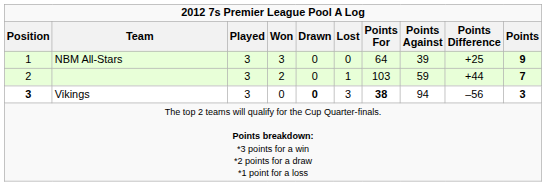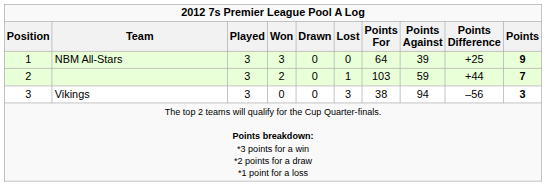(28, 94) bold -> (28, 94) normal
(315, 94) bold -> (315, 94) normal
(381, 94) bold -> (381, 94) normal
